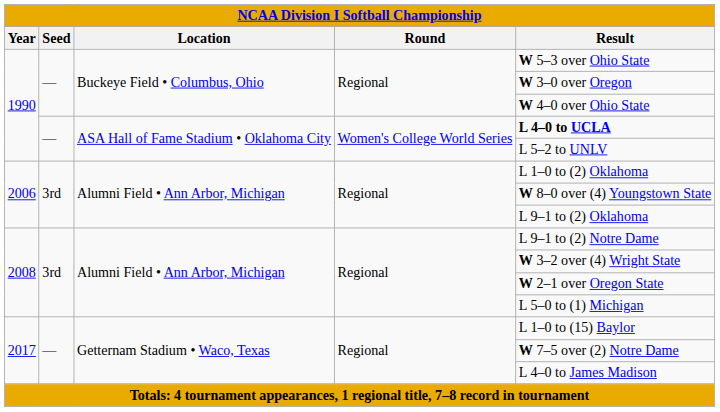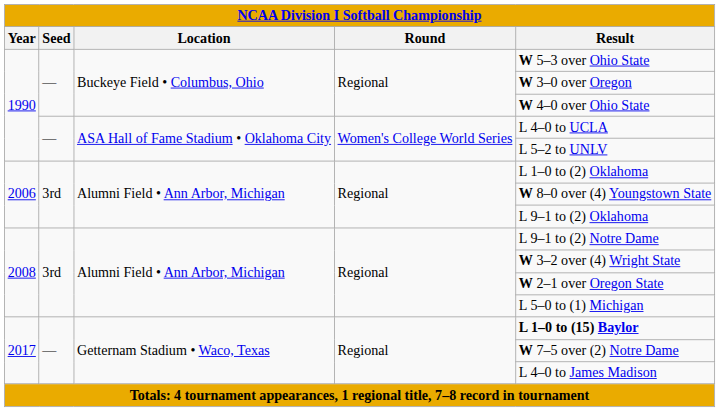(565, 127) bold -> (563, 127) normal
(577, 328) normal -> (579, 328) bold
